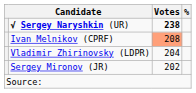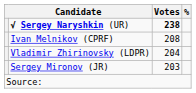(172, 39) lightsalmon background -> (172, 39) no background
(172, 67) 202 -> (172, 67) 203
